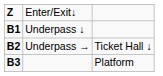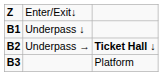(123, 46) normal -> (125, 46) bold
